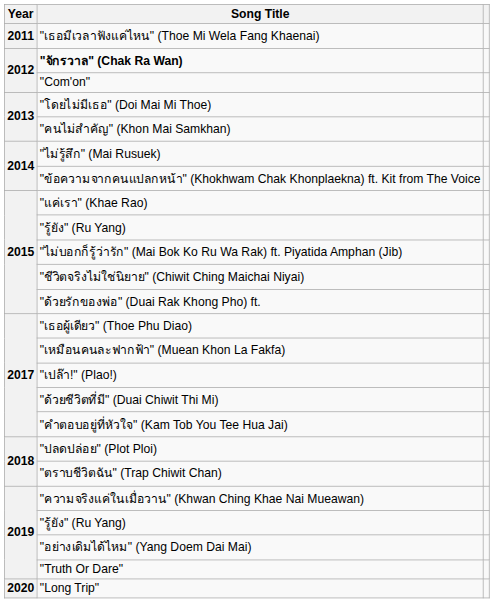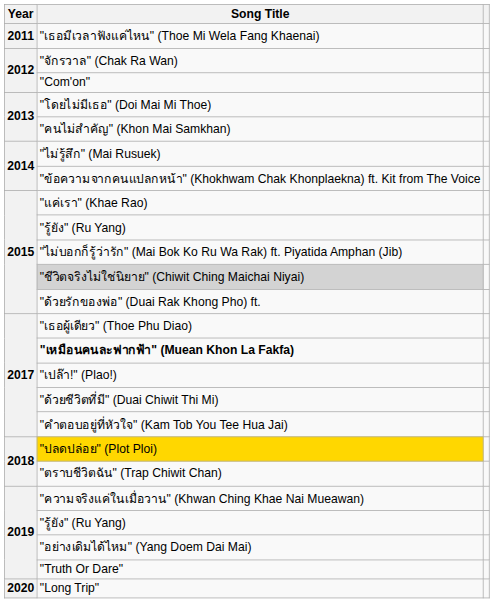(111, 61) bold -> (109, 61) normal
(172, 277) no background -> (172, 277) lightgrey background
(163, 351) normal -> (167, 351) bold
(98, 449) no background -> (98, 449) gold background
